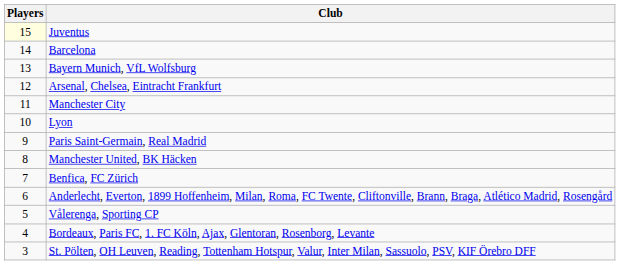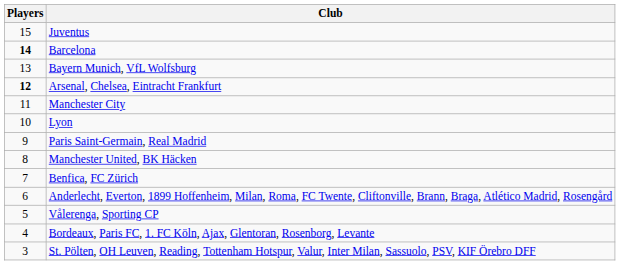(25, 31) lightyellow background -> (25, 31) no background
(25, 50) normal -> (25, 50) bold
(25, 86) normal -> (25, 86) bold
